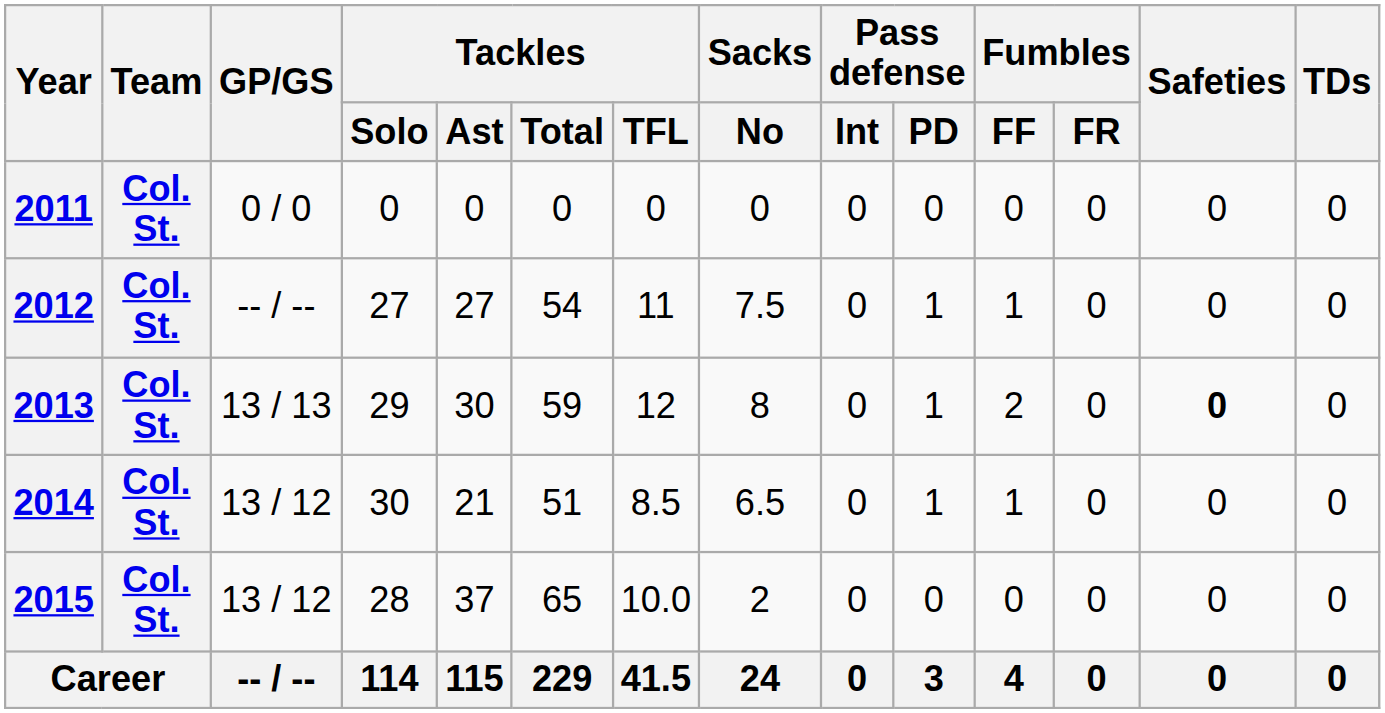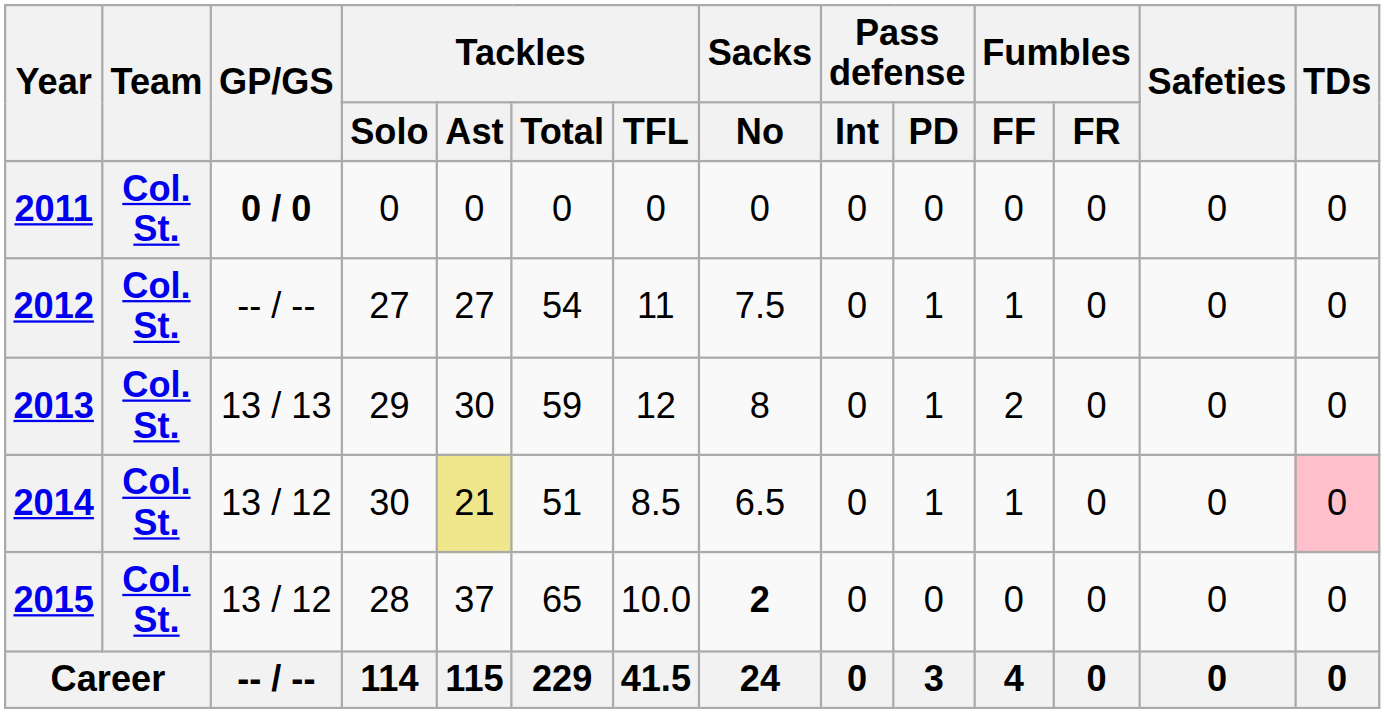(276, 208) normal -> (276, 208) bold
(1217, 404) bold -> (1217, 404) normal
(474, 502) no background -> (474, 502) khaki background
(1337, 502) no background -> (1337, 502) pink background
(760, 600) normal -> (760, 600) bold
